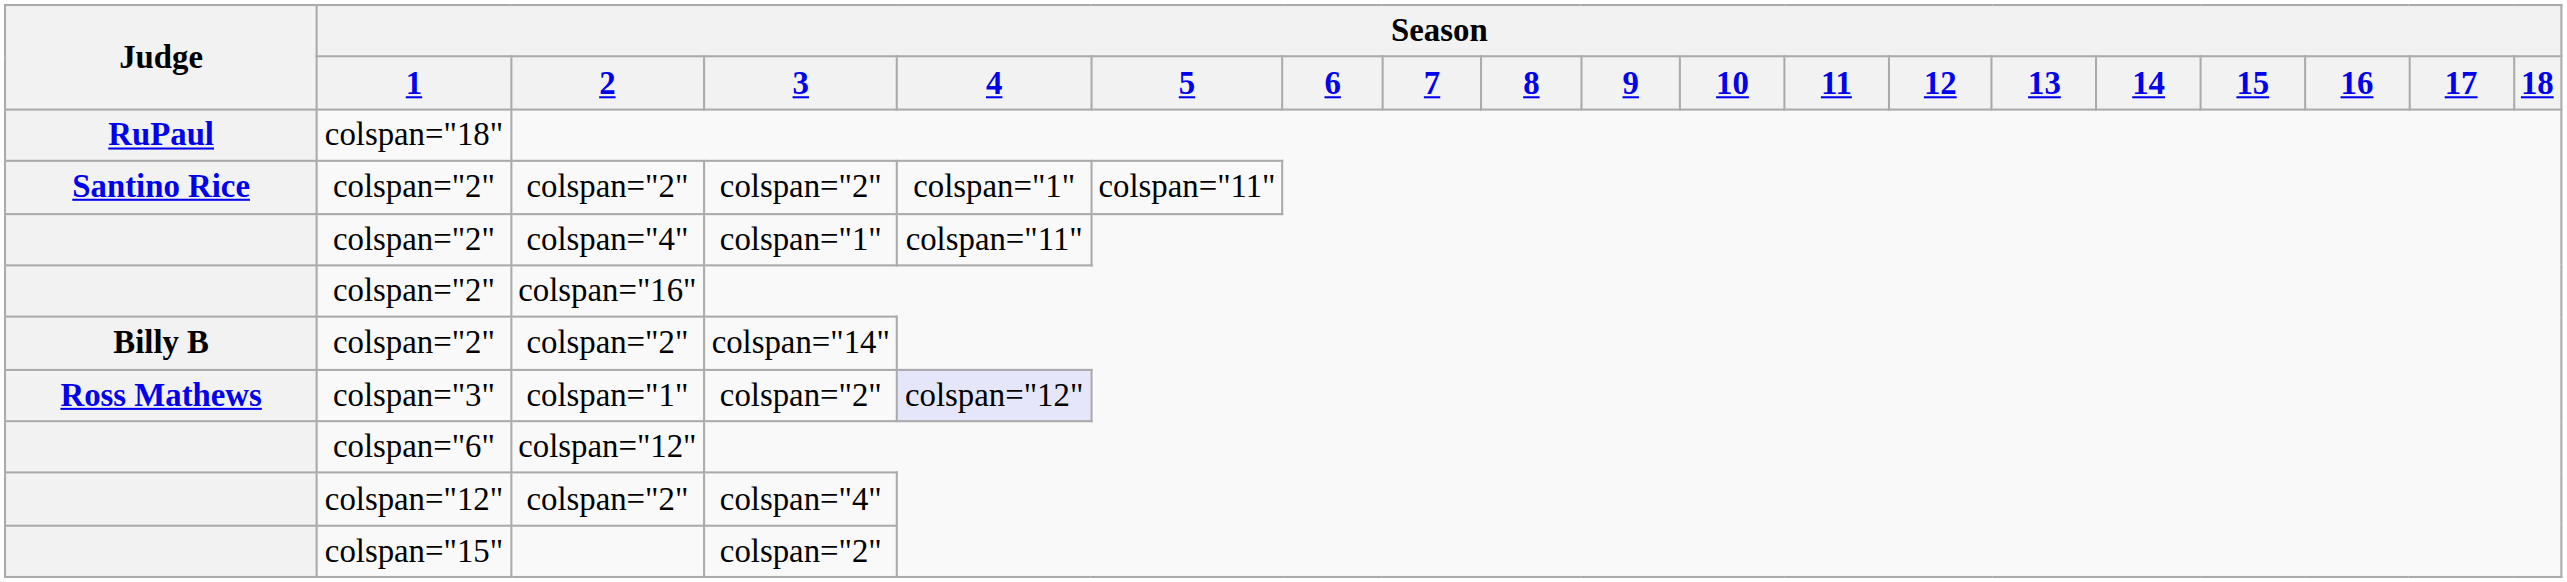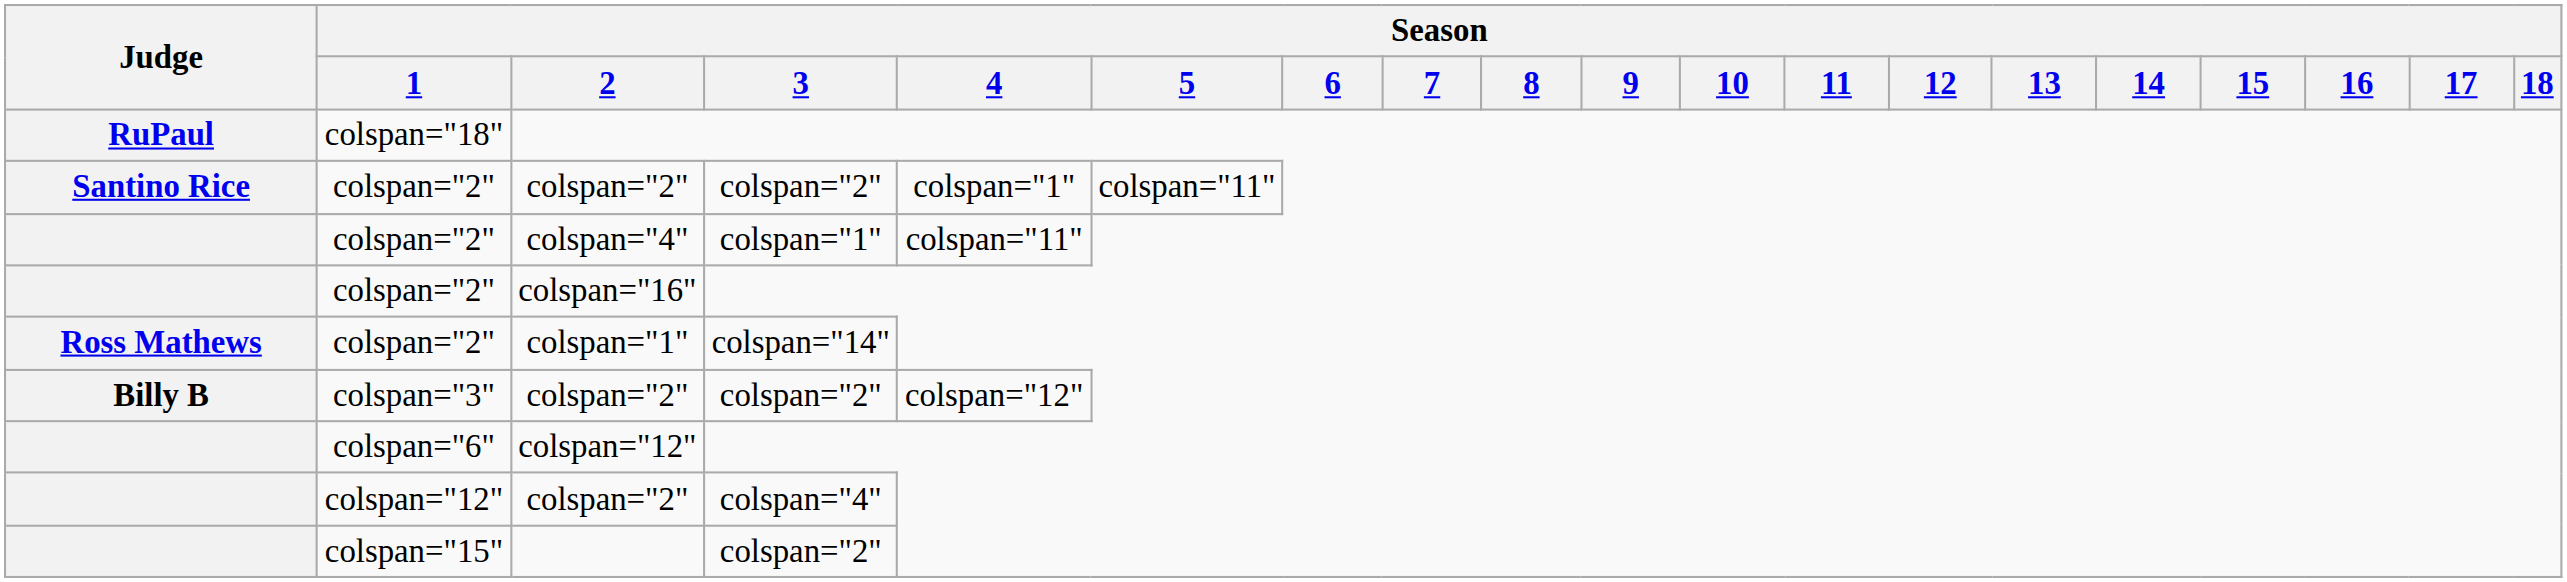(161, 342) Billy B -> (161, 342) Ross Mathews
(607, 342) colspan="2" -> (607, 342) colspan="1"
(161, 394) Ross Mathews -> (161, 394) Billy B
(607, 394) colspan="1" -> (607, 394) colspan="2"
(994, 394) lavender background -> (994, 394) no background
